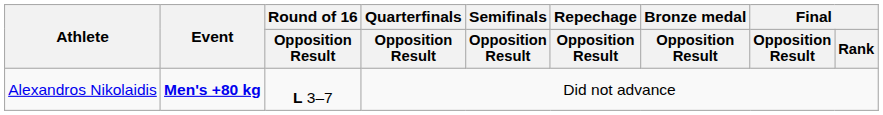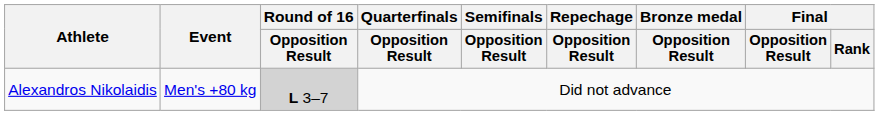(212, 90) bold -> (210, 90) normal
(313, 98) no background -> (309, 98) lightgrey background
